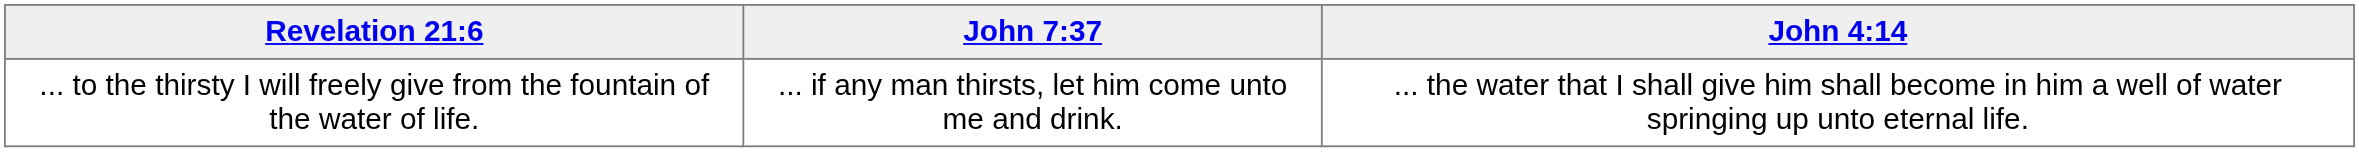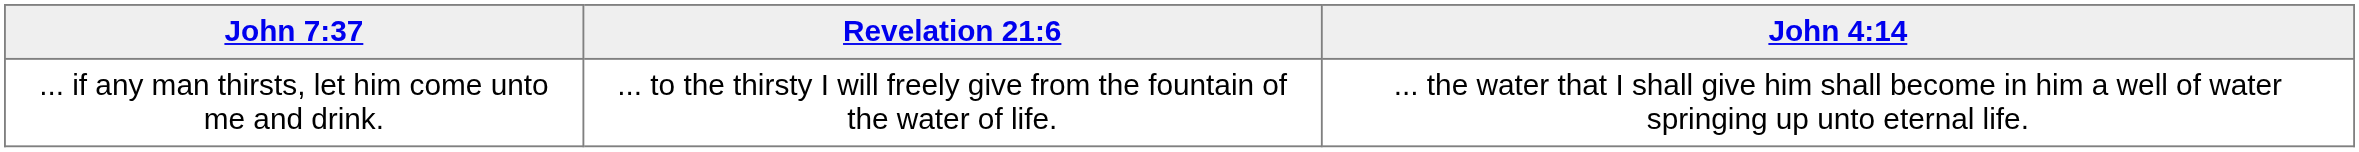columns swapped: (374, 31) <-> (1033, 31)
